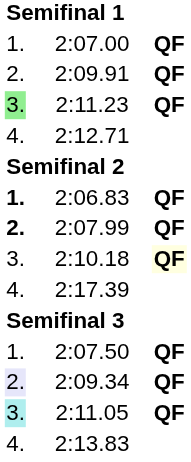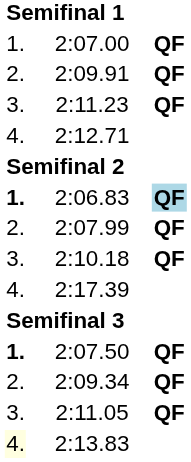(16, 104) lightgreen background -> (16, 104) no background
(169, 197) no background -> (169, 197) lightblue background
(16, 228) bold -> (16, 228) normal
(169, 258) lightyellow background -> (169, 258) no background
(16, 351) normal -> (16, 351) bold
(16, 382) lavender background -> (16, 382) no background
(16, 412) paleturquoise background -> (16, 412) no background
(16, 443) no background -> (16, 443) lightyellow background
